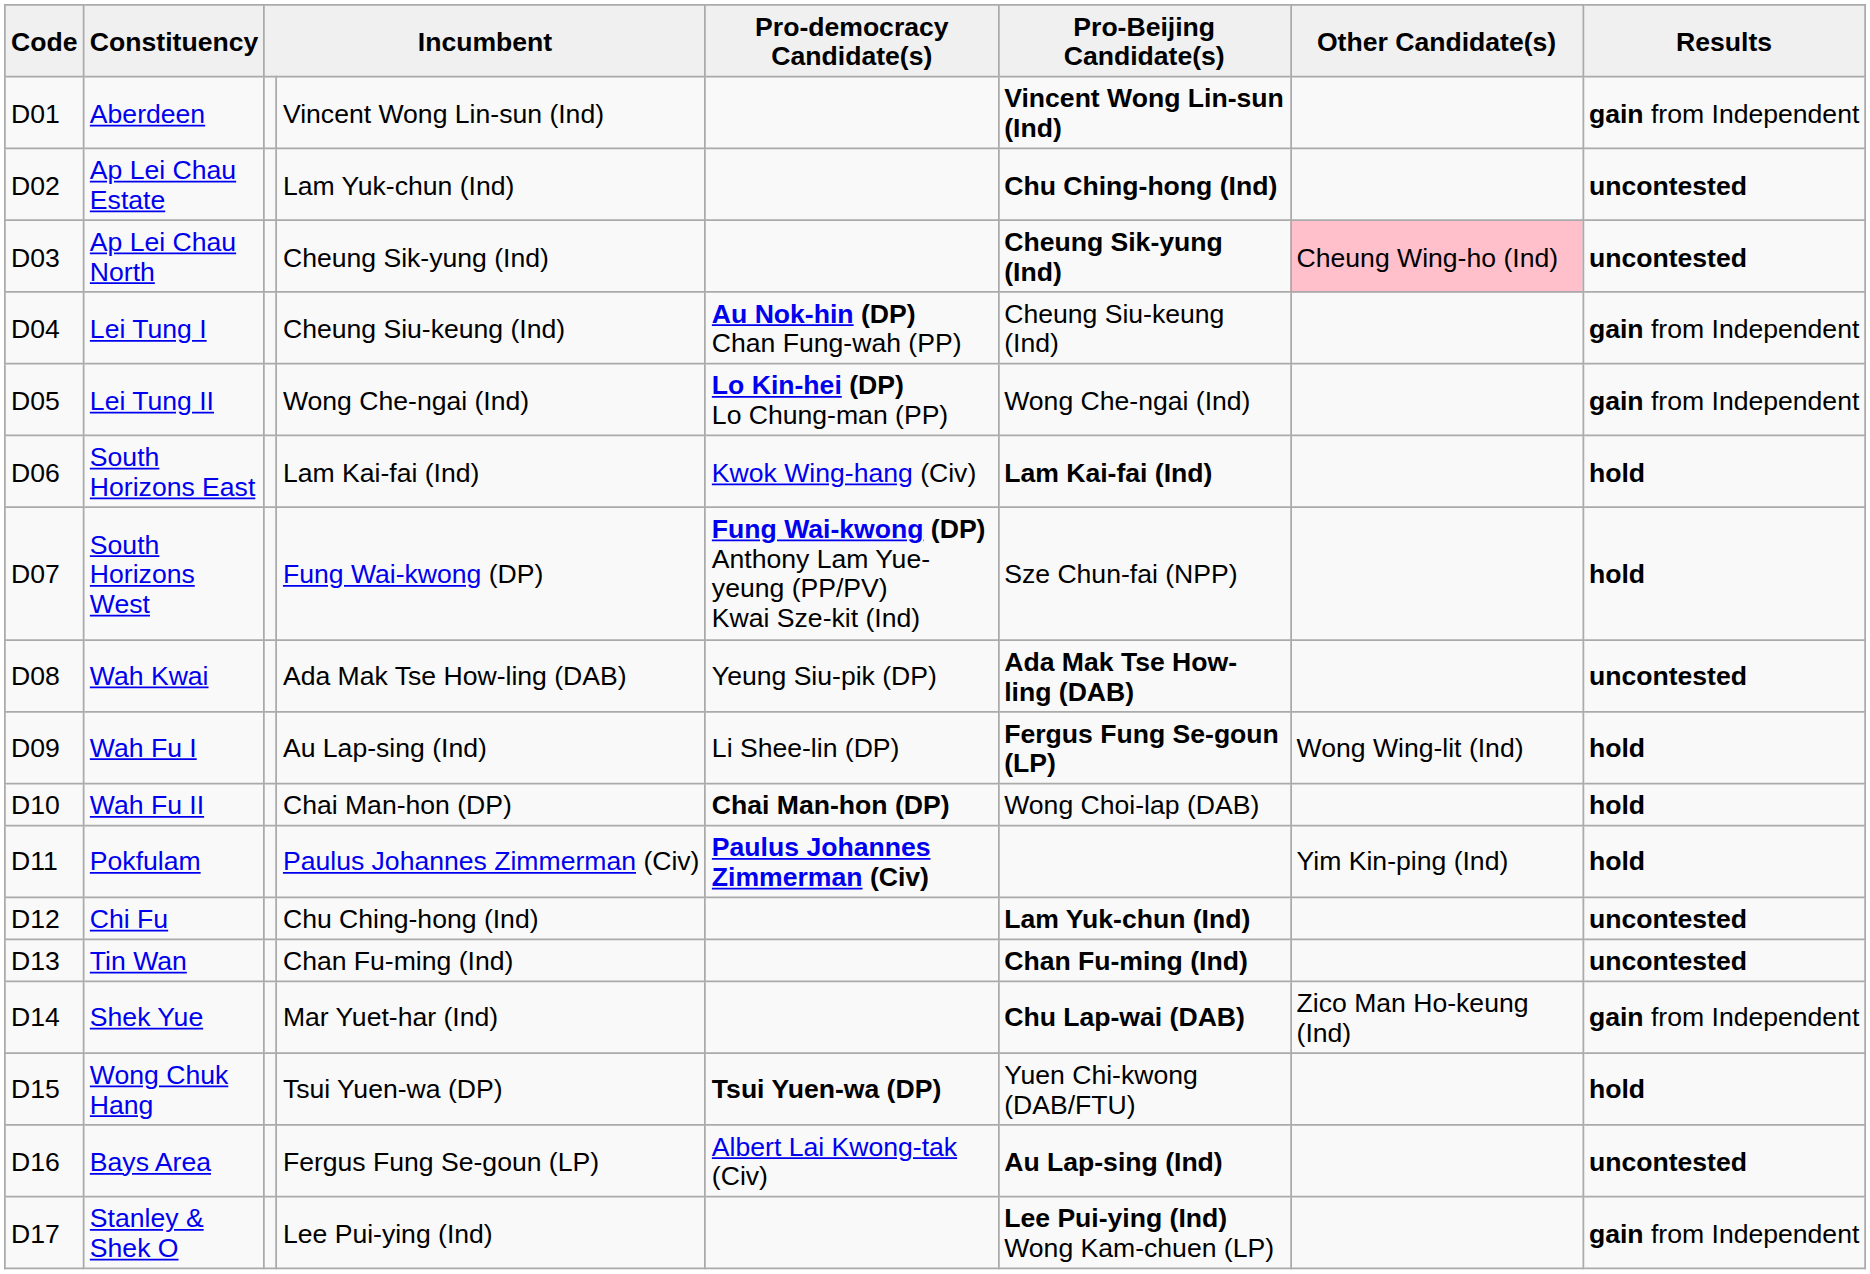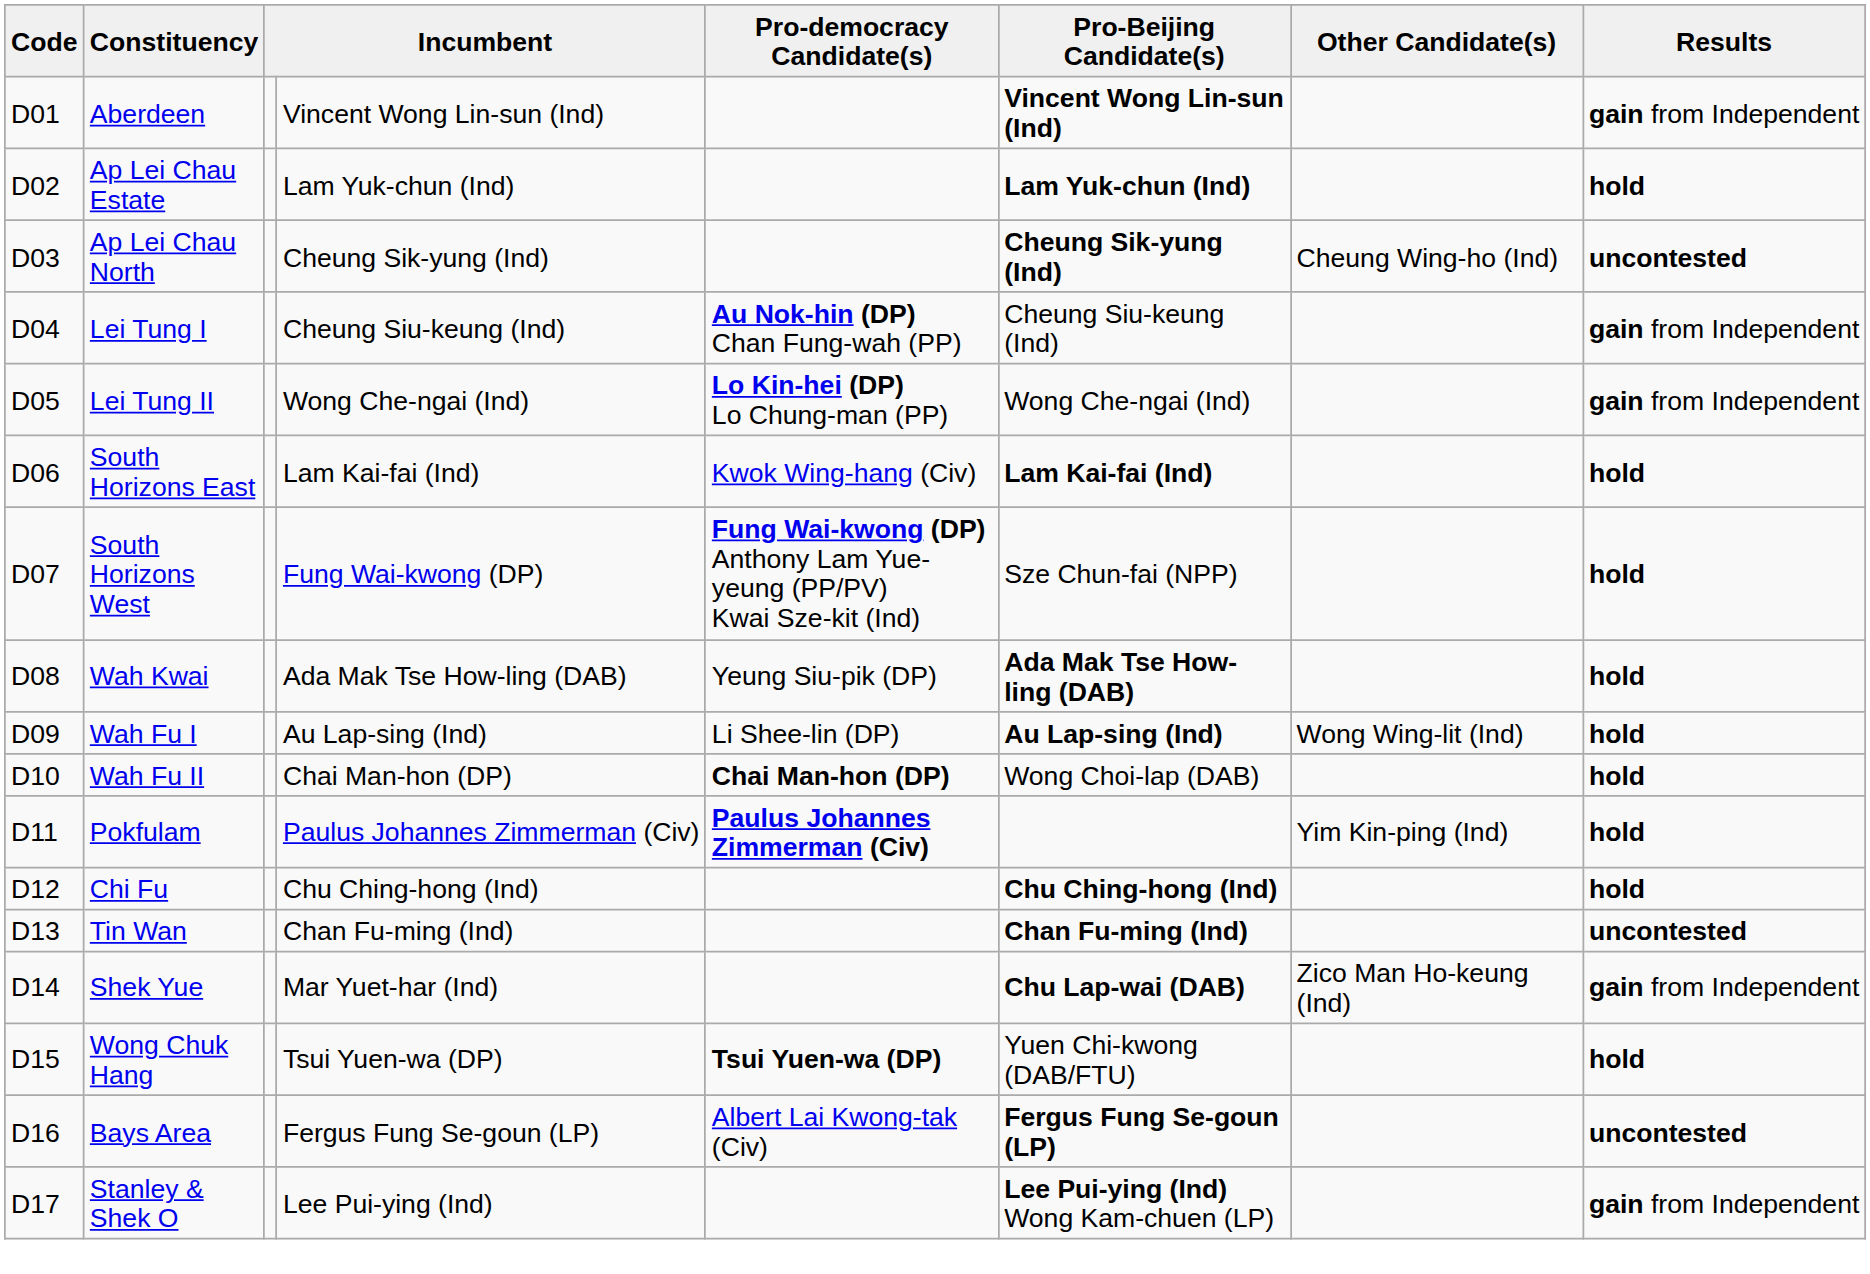(1141, 185) Chu Ching-hong (Ind) -> (1127, 185) Lam Yuk-chun (Ind)
(1668, 185) uncontested -> (1617, 185) hold
(1427, 257) pink background -> (1427, 257) no background
(1668, 675) uncontested -> (1617, 675) hold
(1142, 747) Fergus Fung Se-goun (LP) -> (1113, 732) Au Lap-sing (Ind)
(1127, 918) Lam Yuk-chun (Ind) -> (1141, 888) Chu Ching-hong (Ind)
(1668, 918) uncontested -> (1617, 888) hold
(1113, 1161) Au Lap-sing (Ind) -> (1142, 1131) Fergus Fung Se-goun (LP)
